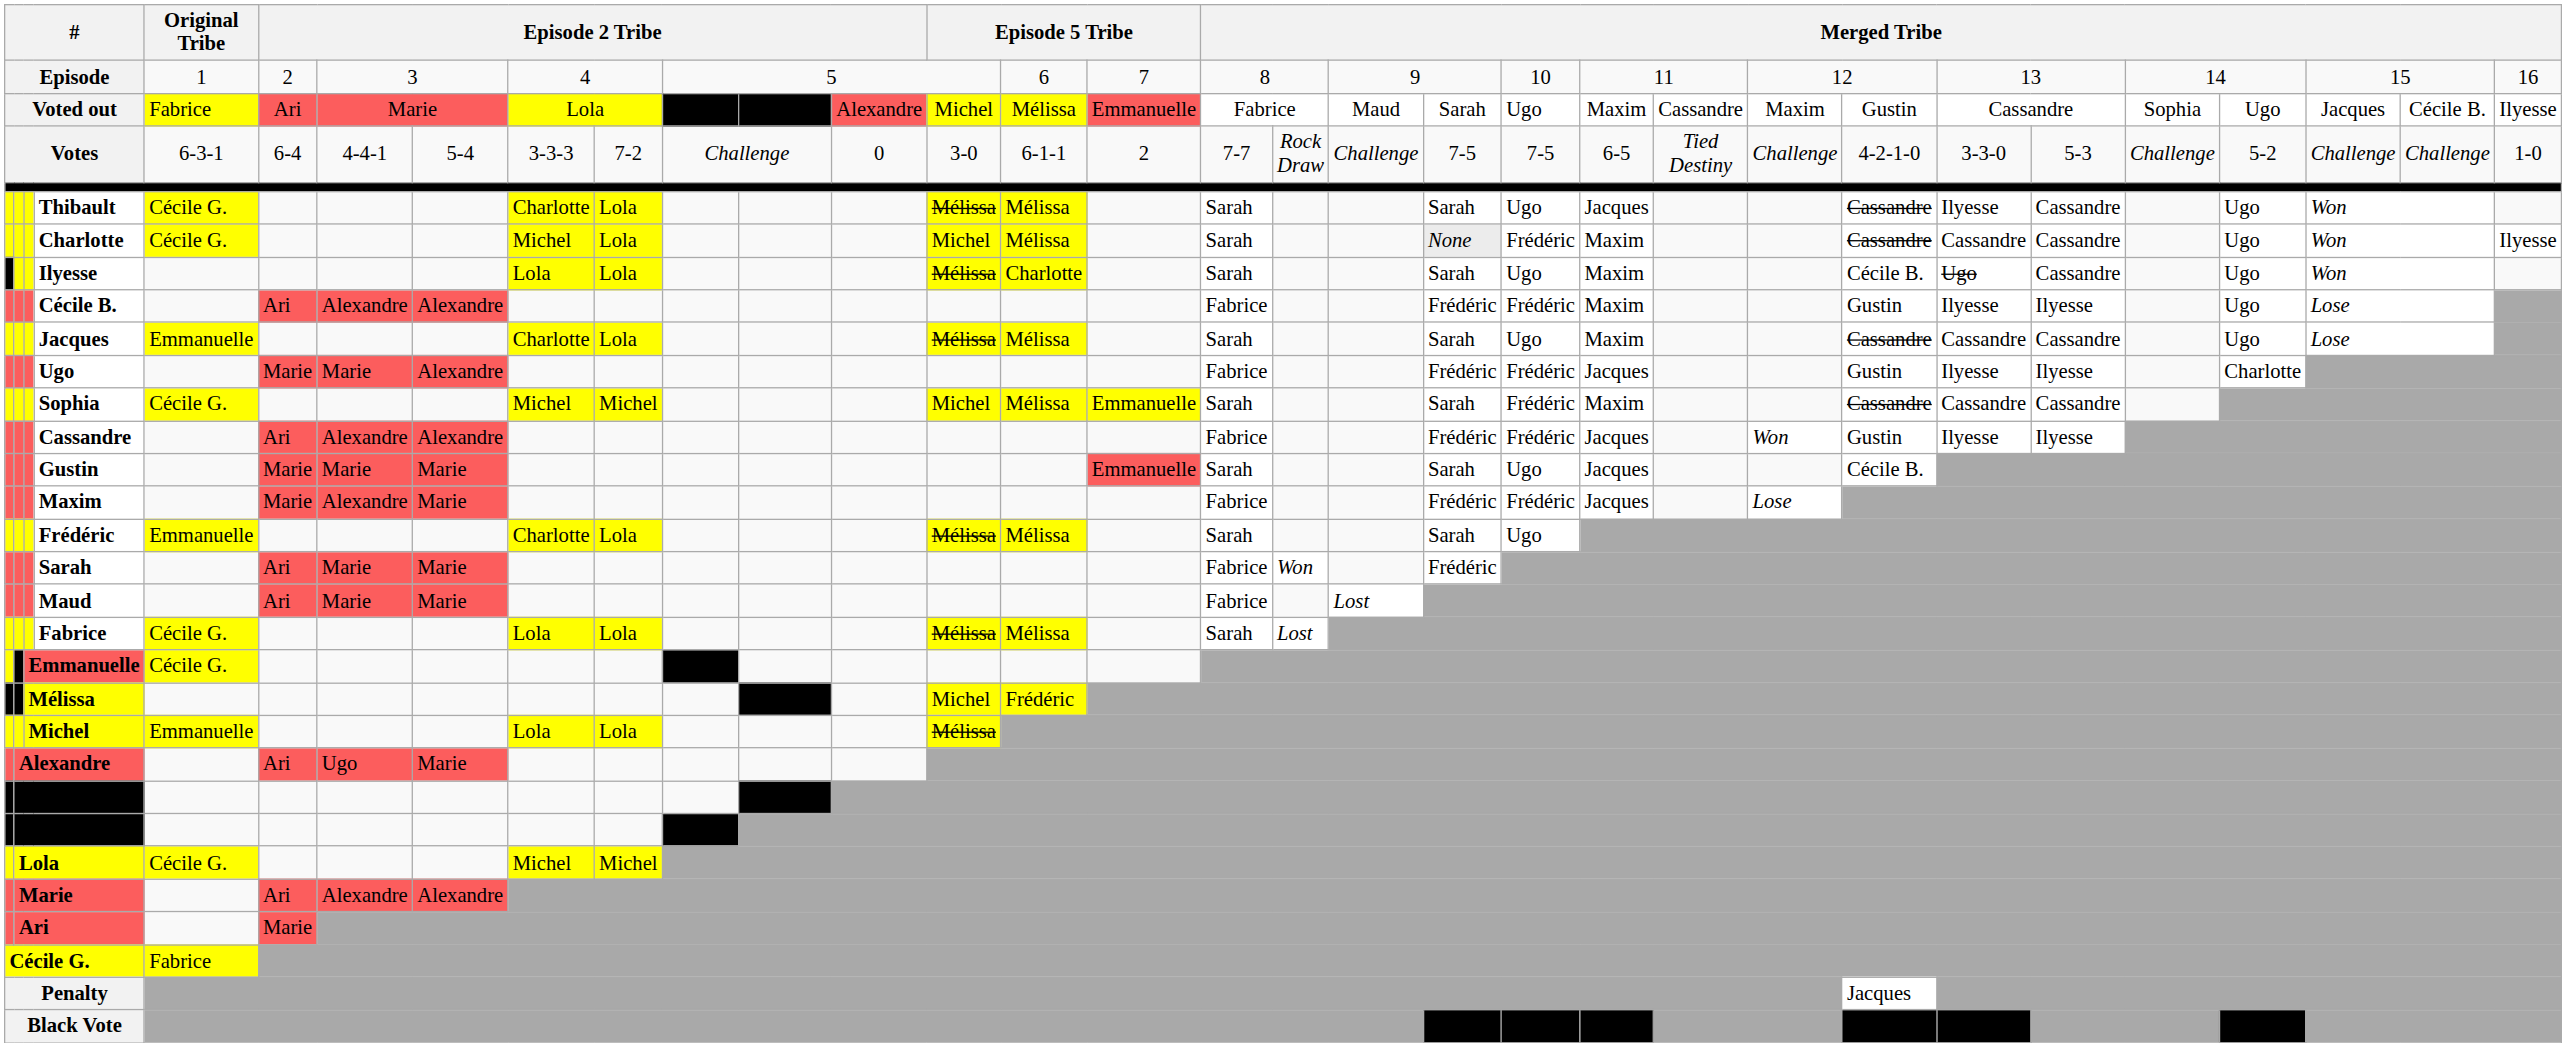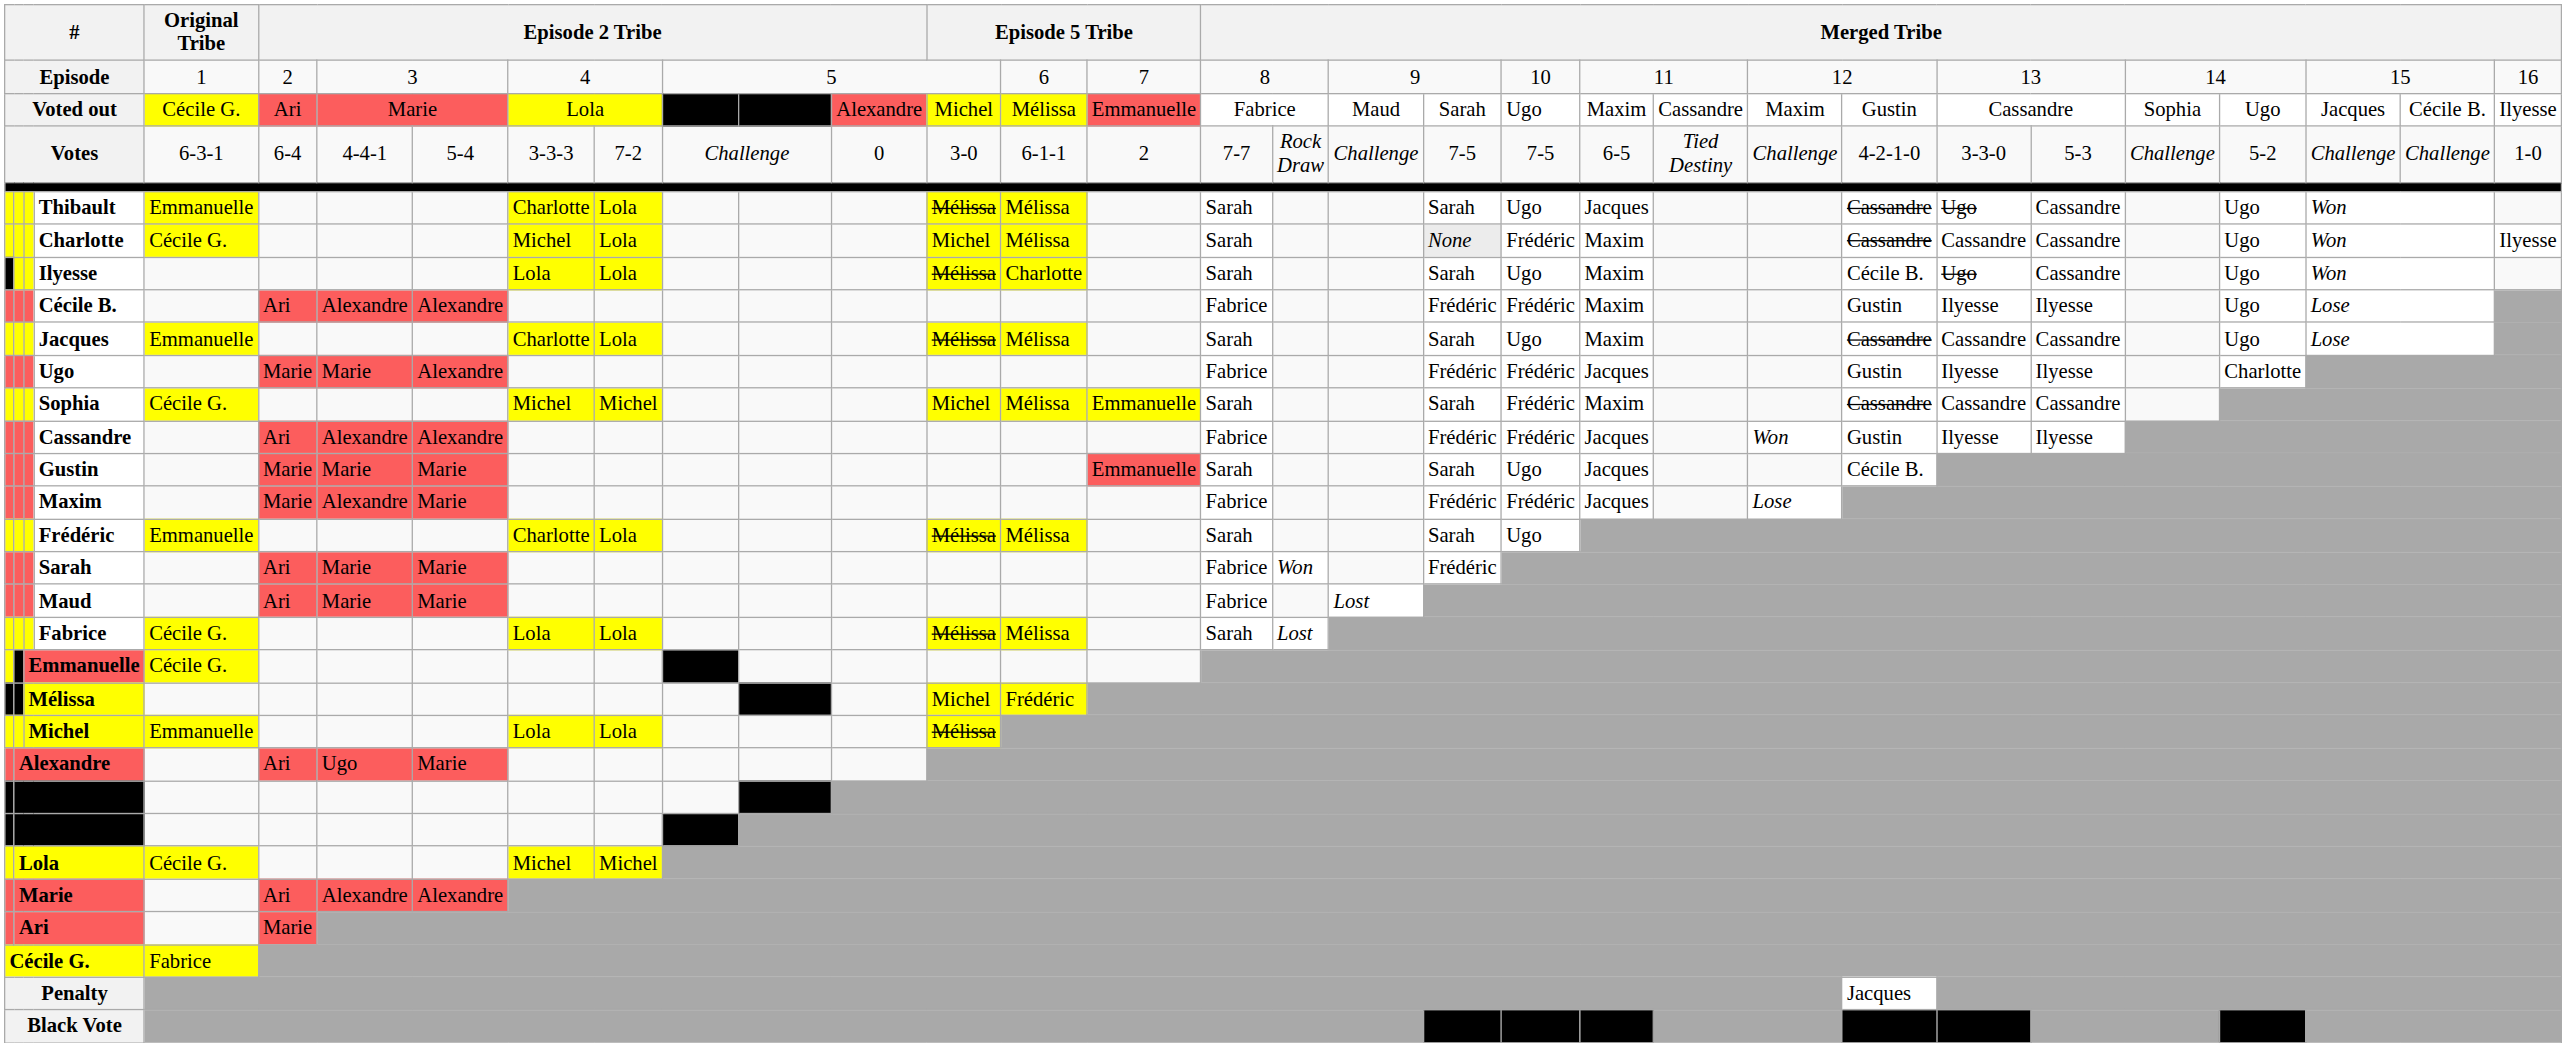(180, 109) Fabrice -> (201, 109) Cécile G.
(188, 207) Cécile G. -> (201, 207) Emmanuelle
(1970, 207) Ilyesse -> (1959, 207) Ugo
